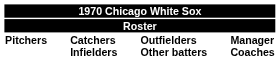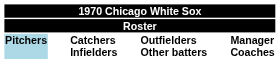(26, 40) no background -> (26, 40) lightblue background
